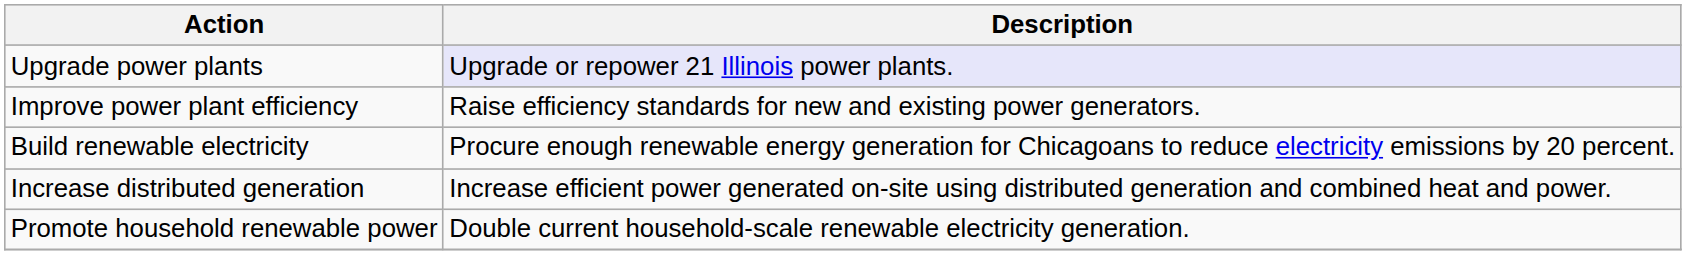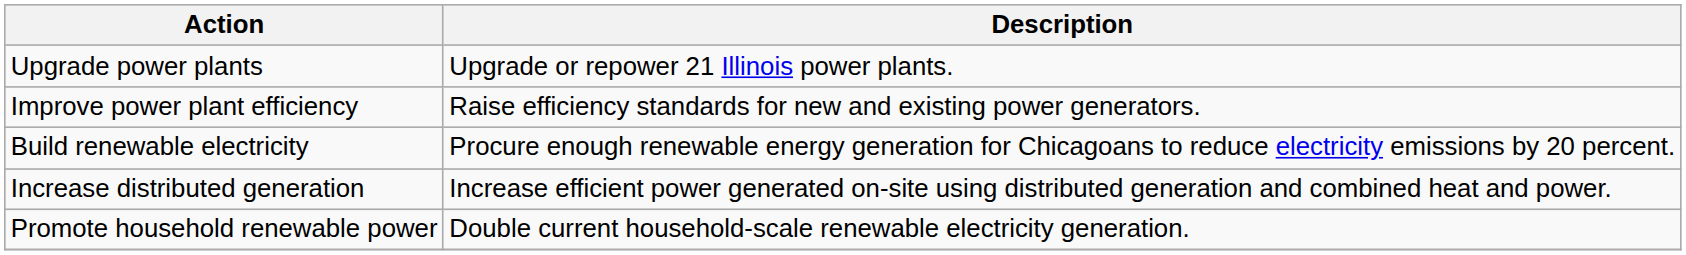(701, 65) lavender background -> (701, 65) no background
